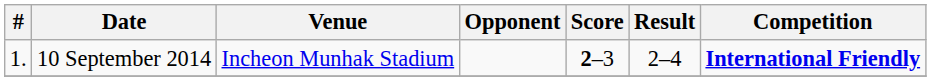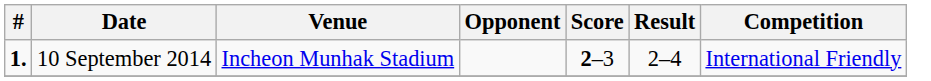(18, 57) normal -> (18, 57) bold
(813, 57) bold -> (803, 57) normal
